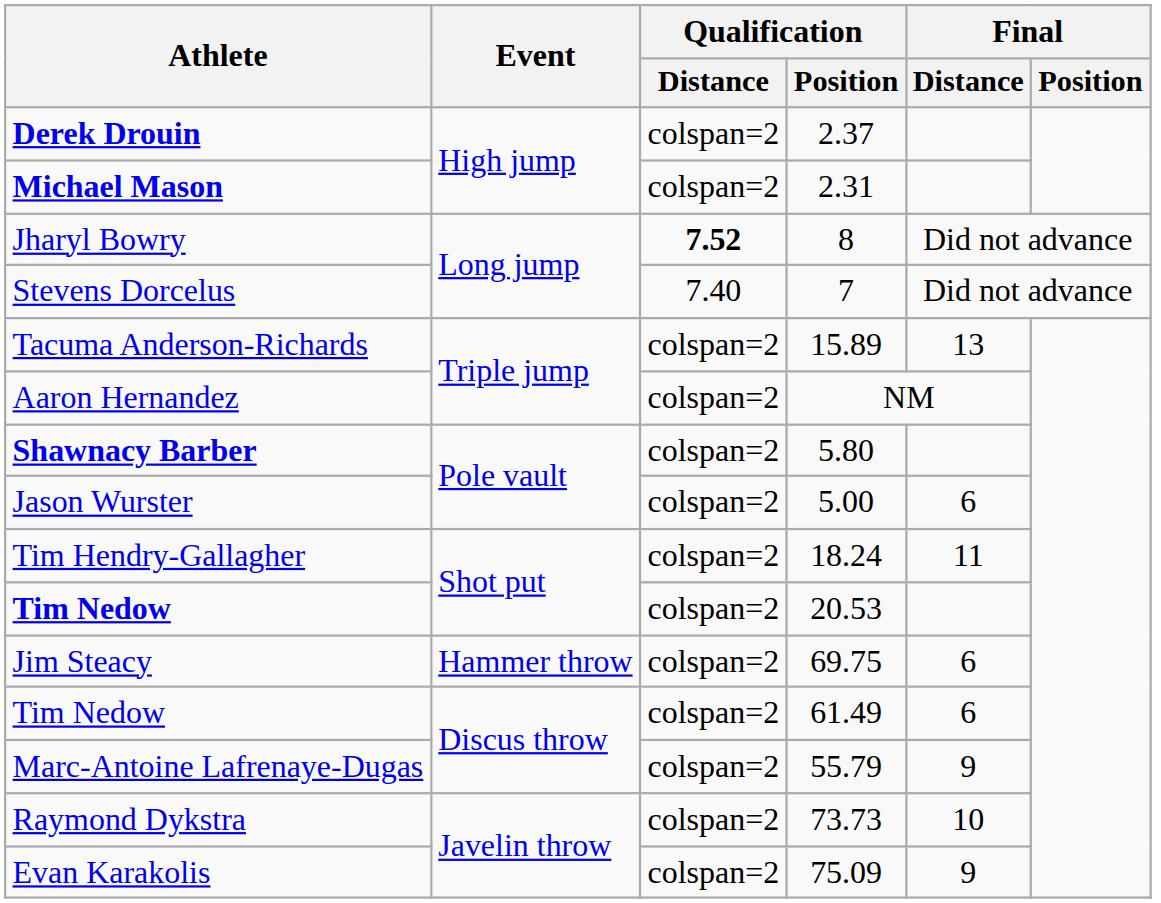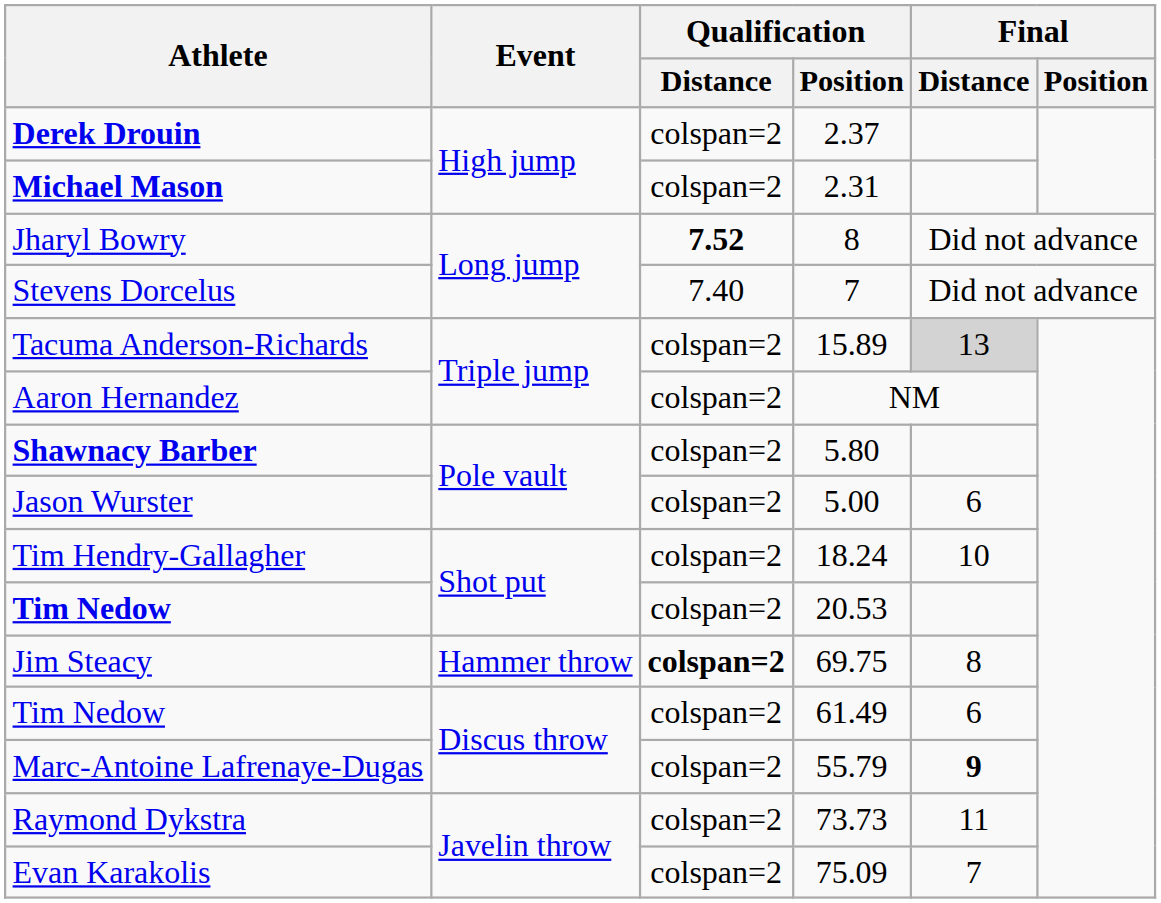(968, 344) no background -> (974, 344) lightgrey background
(968, 555) 11 -> (974, 555) 10
(713, 661) normal -> (716, 661) bold
(968, 661) 6 -> (974, 661) 8
(968, 766) normal -> (974, 766) bold
(968, 819) 10 -> (974, 819) 11
(968, 872) 9 -> (974, 872) 7
